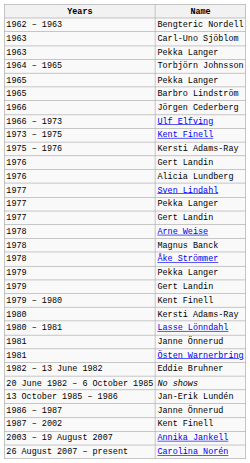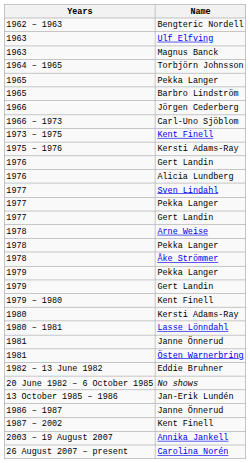(198, 39) Carl-Uno Sjöblom -> (185, 39) Ulf Elfving
(188, 53) Pekka Langer -> (188, 53) Magnus Banck
(185, 121) Ulf Elfving -> (198, 121) Carl-Uno Sjöblom
(188, 245) Magnus Banck -> (188, 245) Pekka Langer
